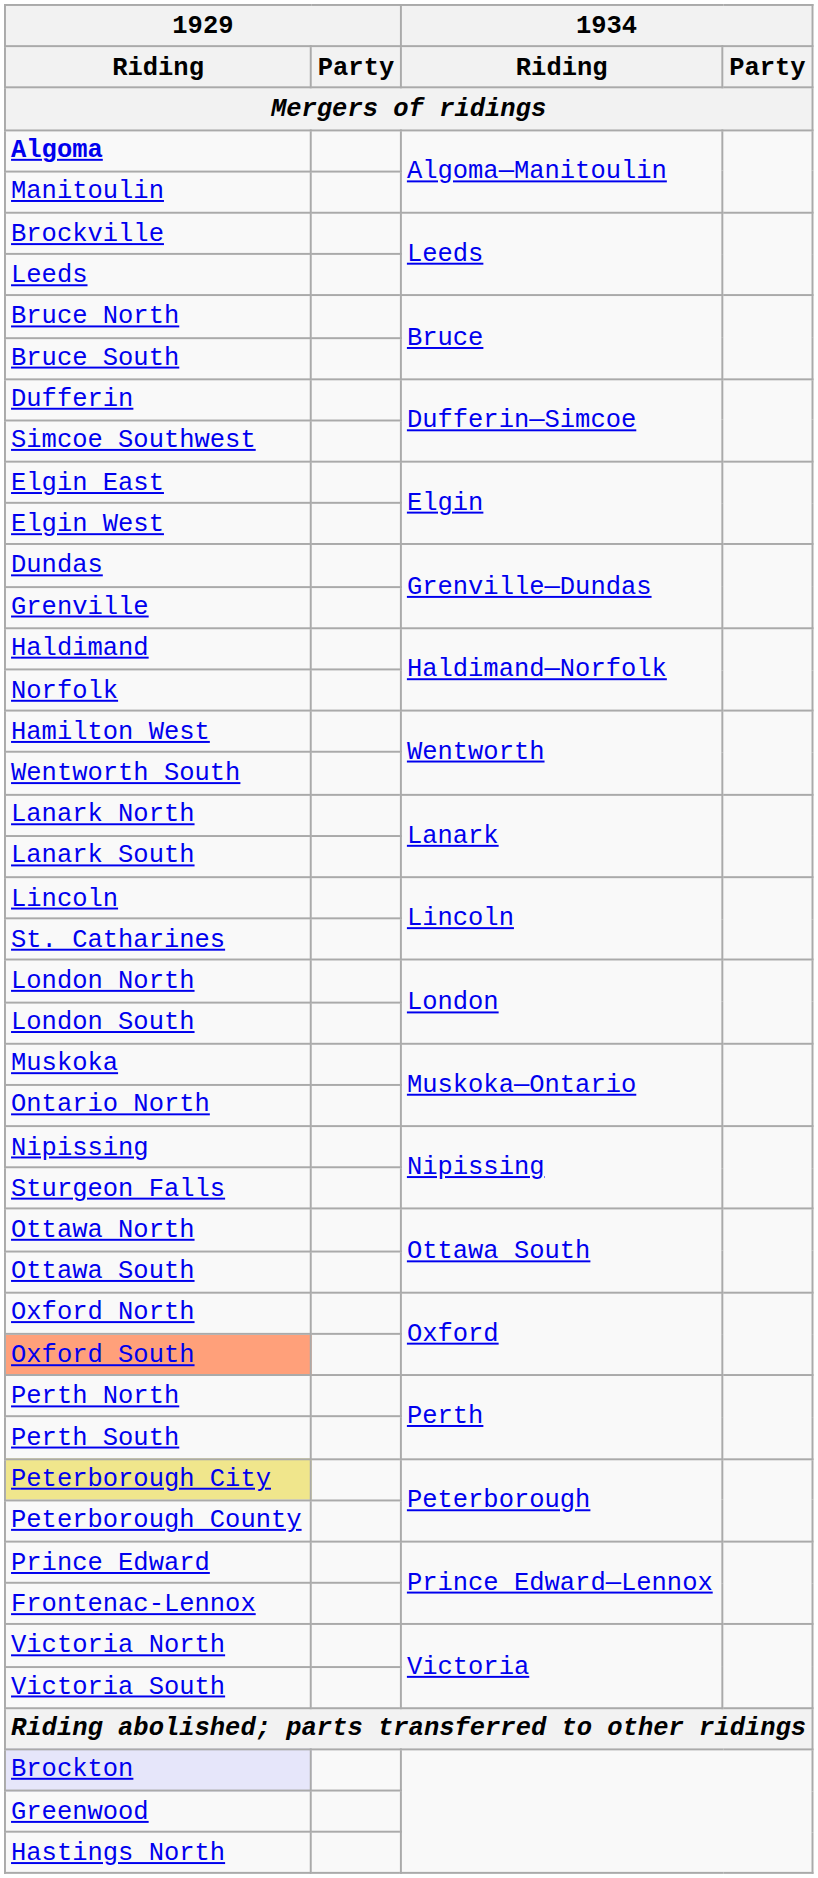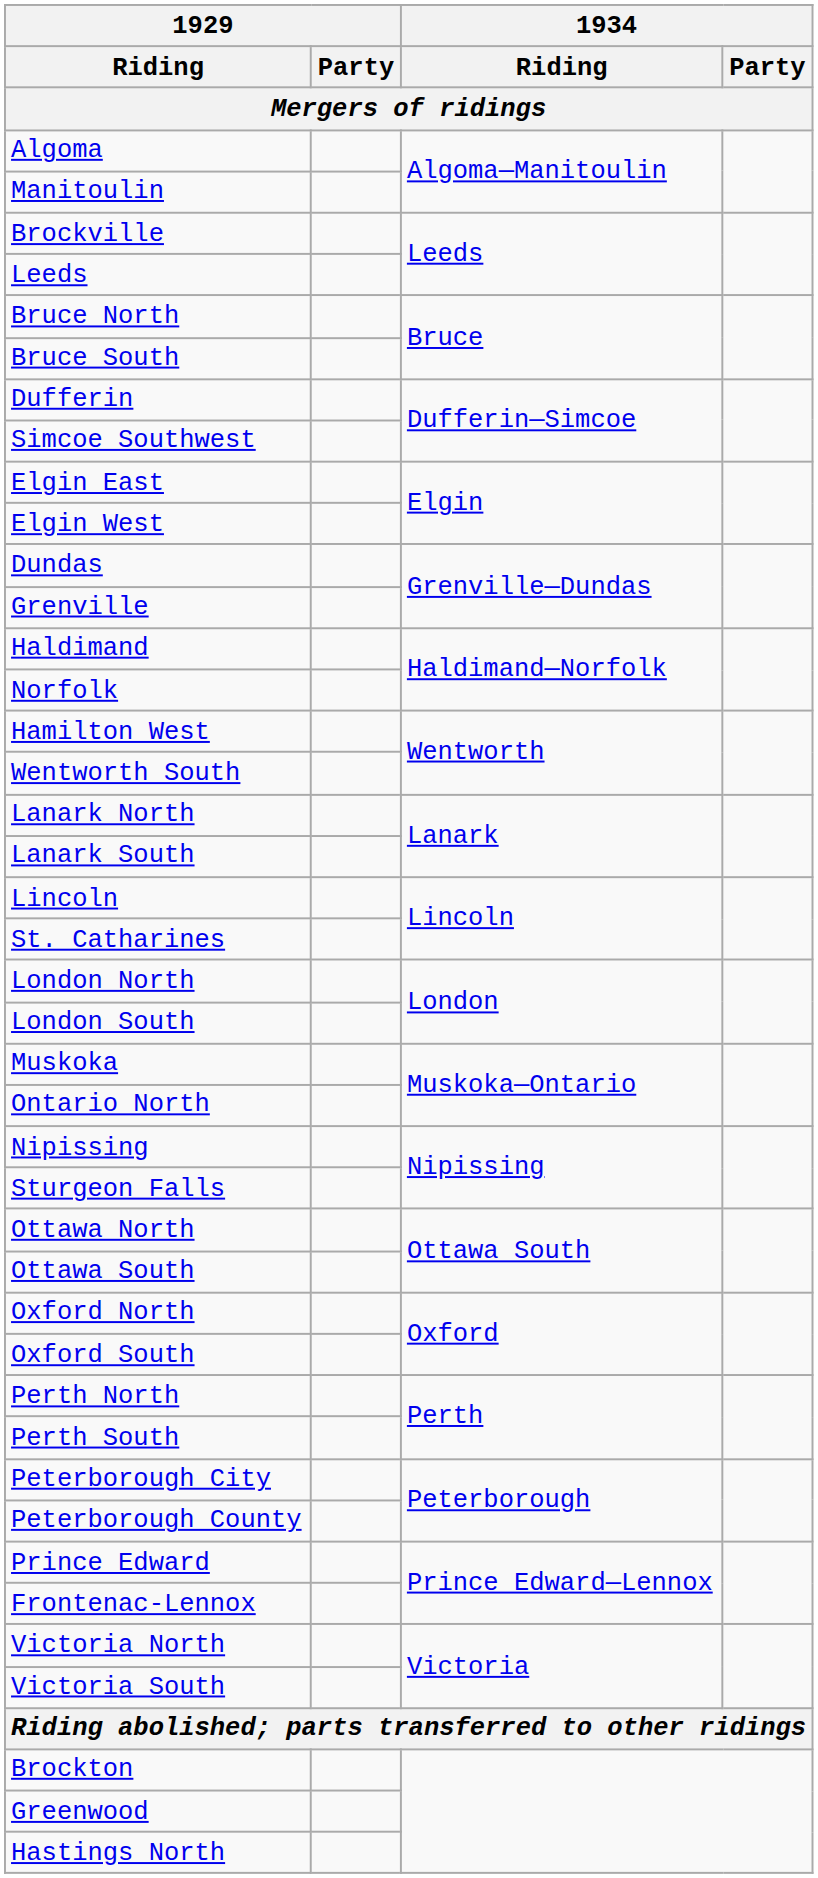(57, 150) bold -> (57, 150) normal
(103, 1355) lightsalmon background -> (103, 1355) no background
(141, 1479) khaki background -> (141, 1479) no background
(72, 1770) lavender background -> (72, 1770) no background
